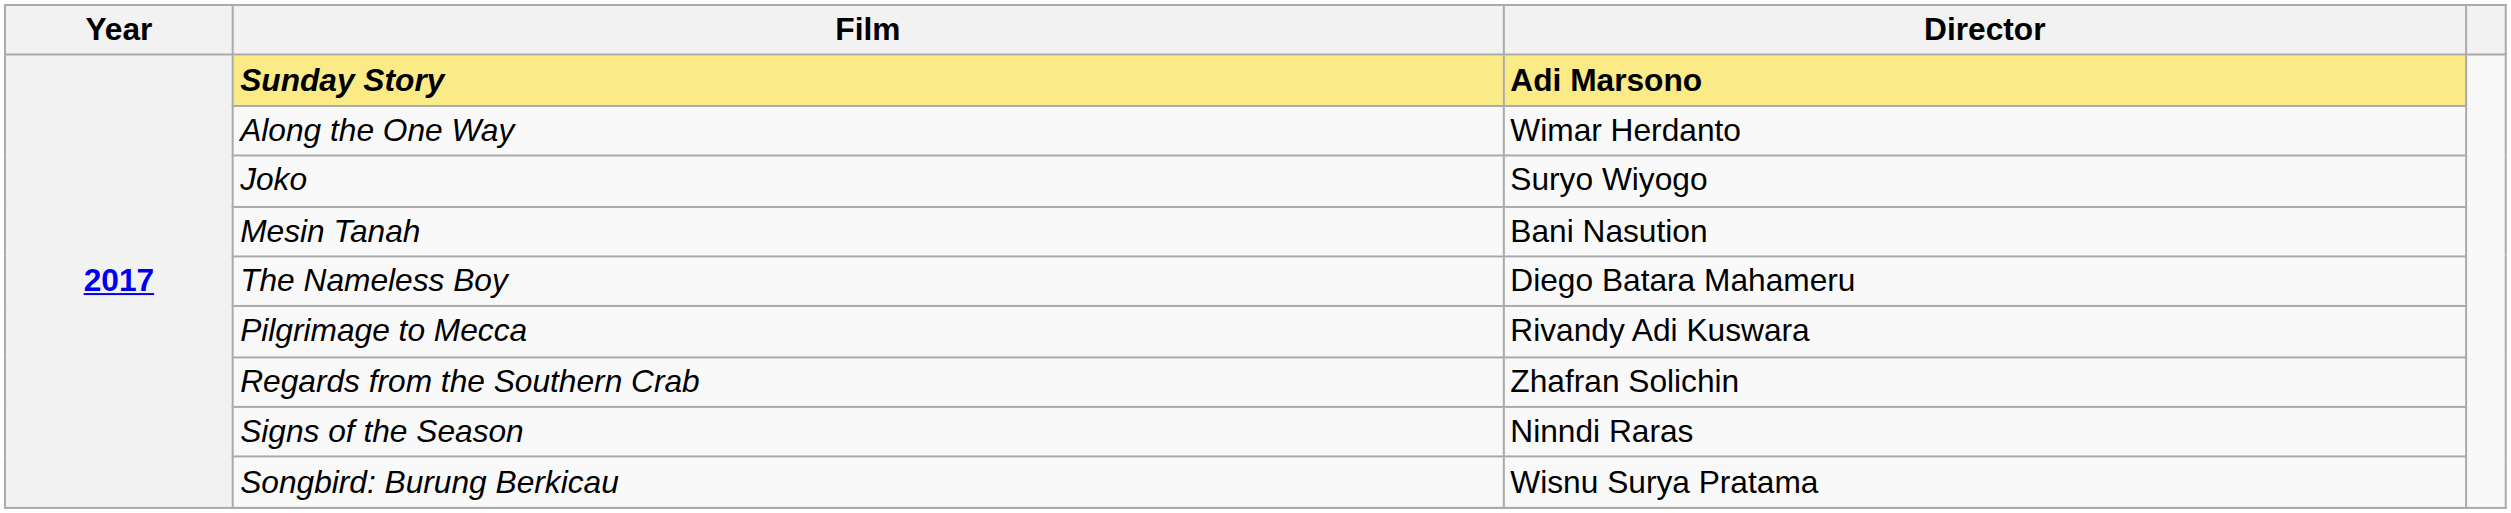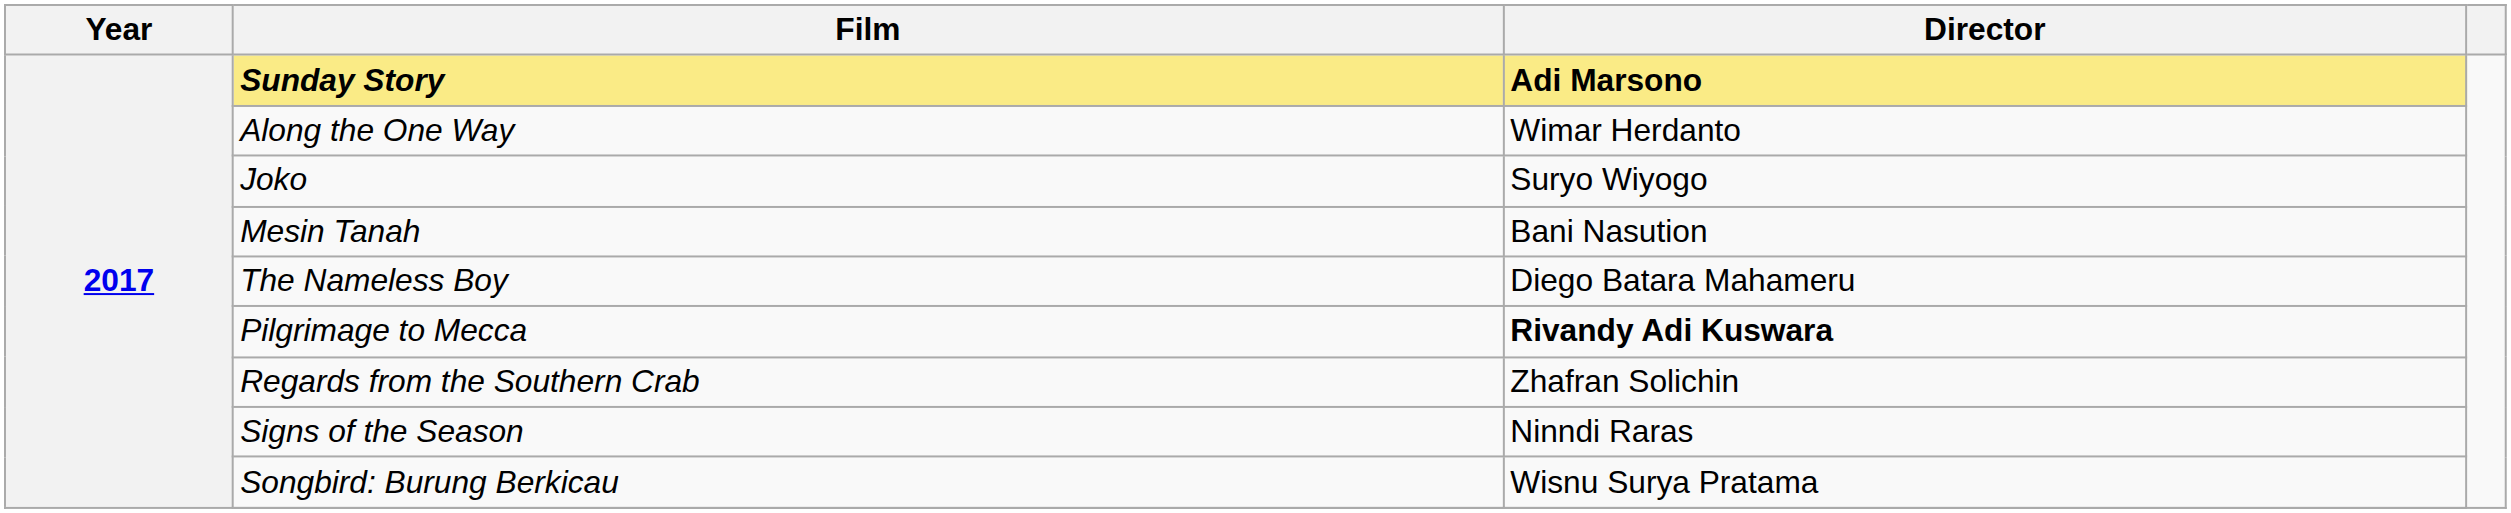(1660, 331) normal -> (1672, 331) bold
